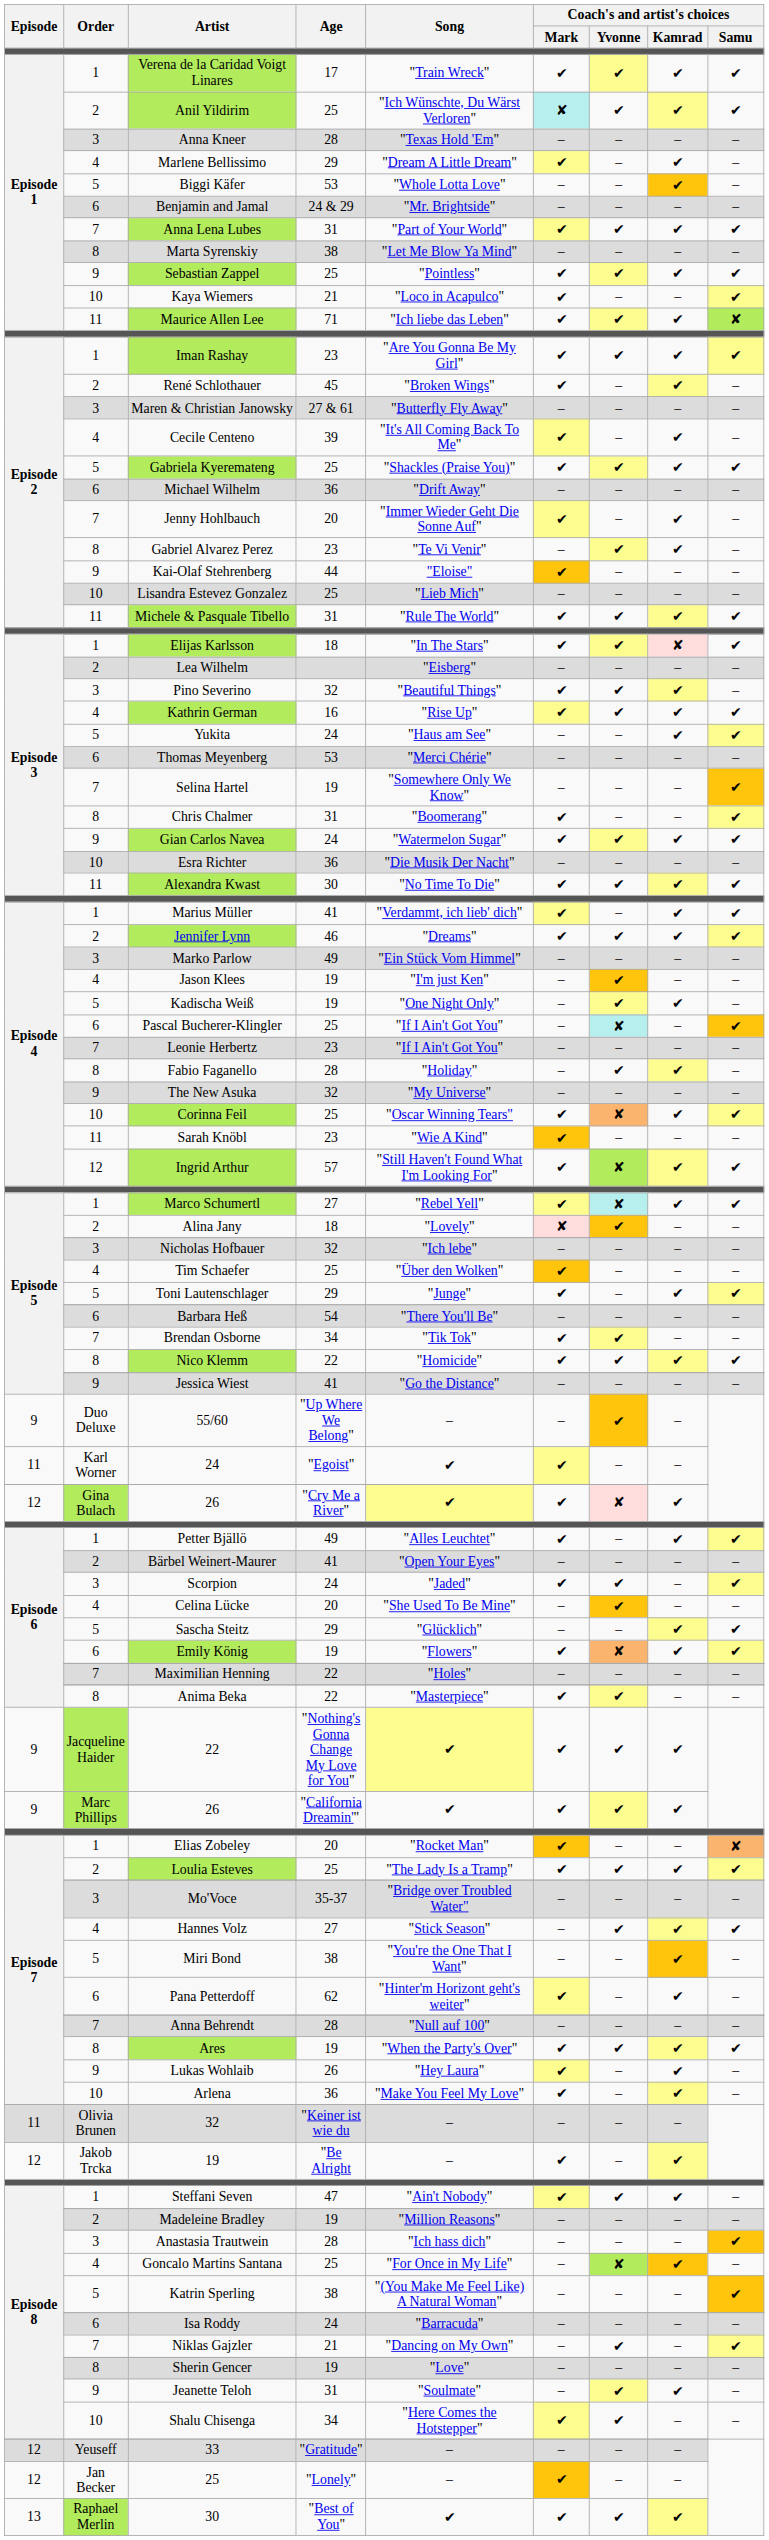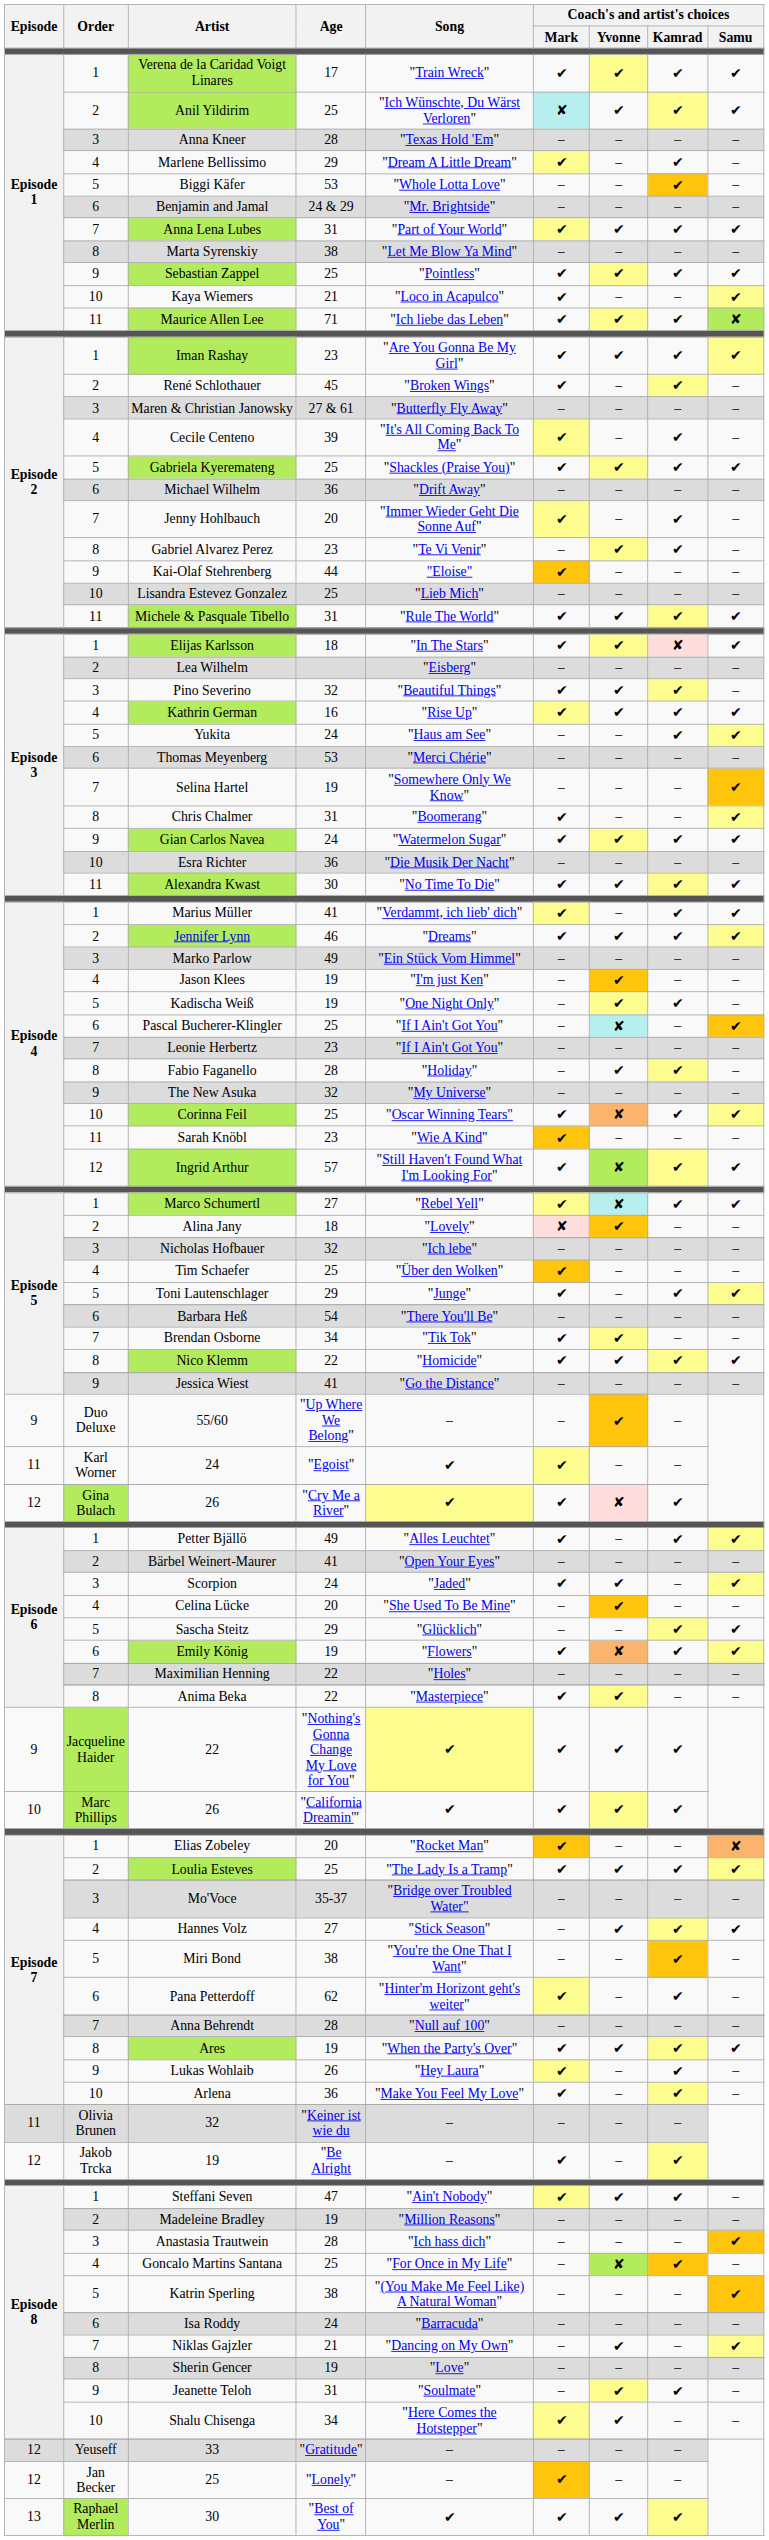(34, 1810) 9 -> (34, 1810) 10
